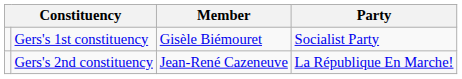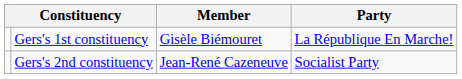(337, 39) Socialist Party -> (374, 39) La République En Marche!
(374, 62) La République En Marche! -> (337, 62) Socialist Party
